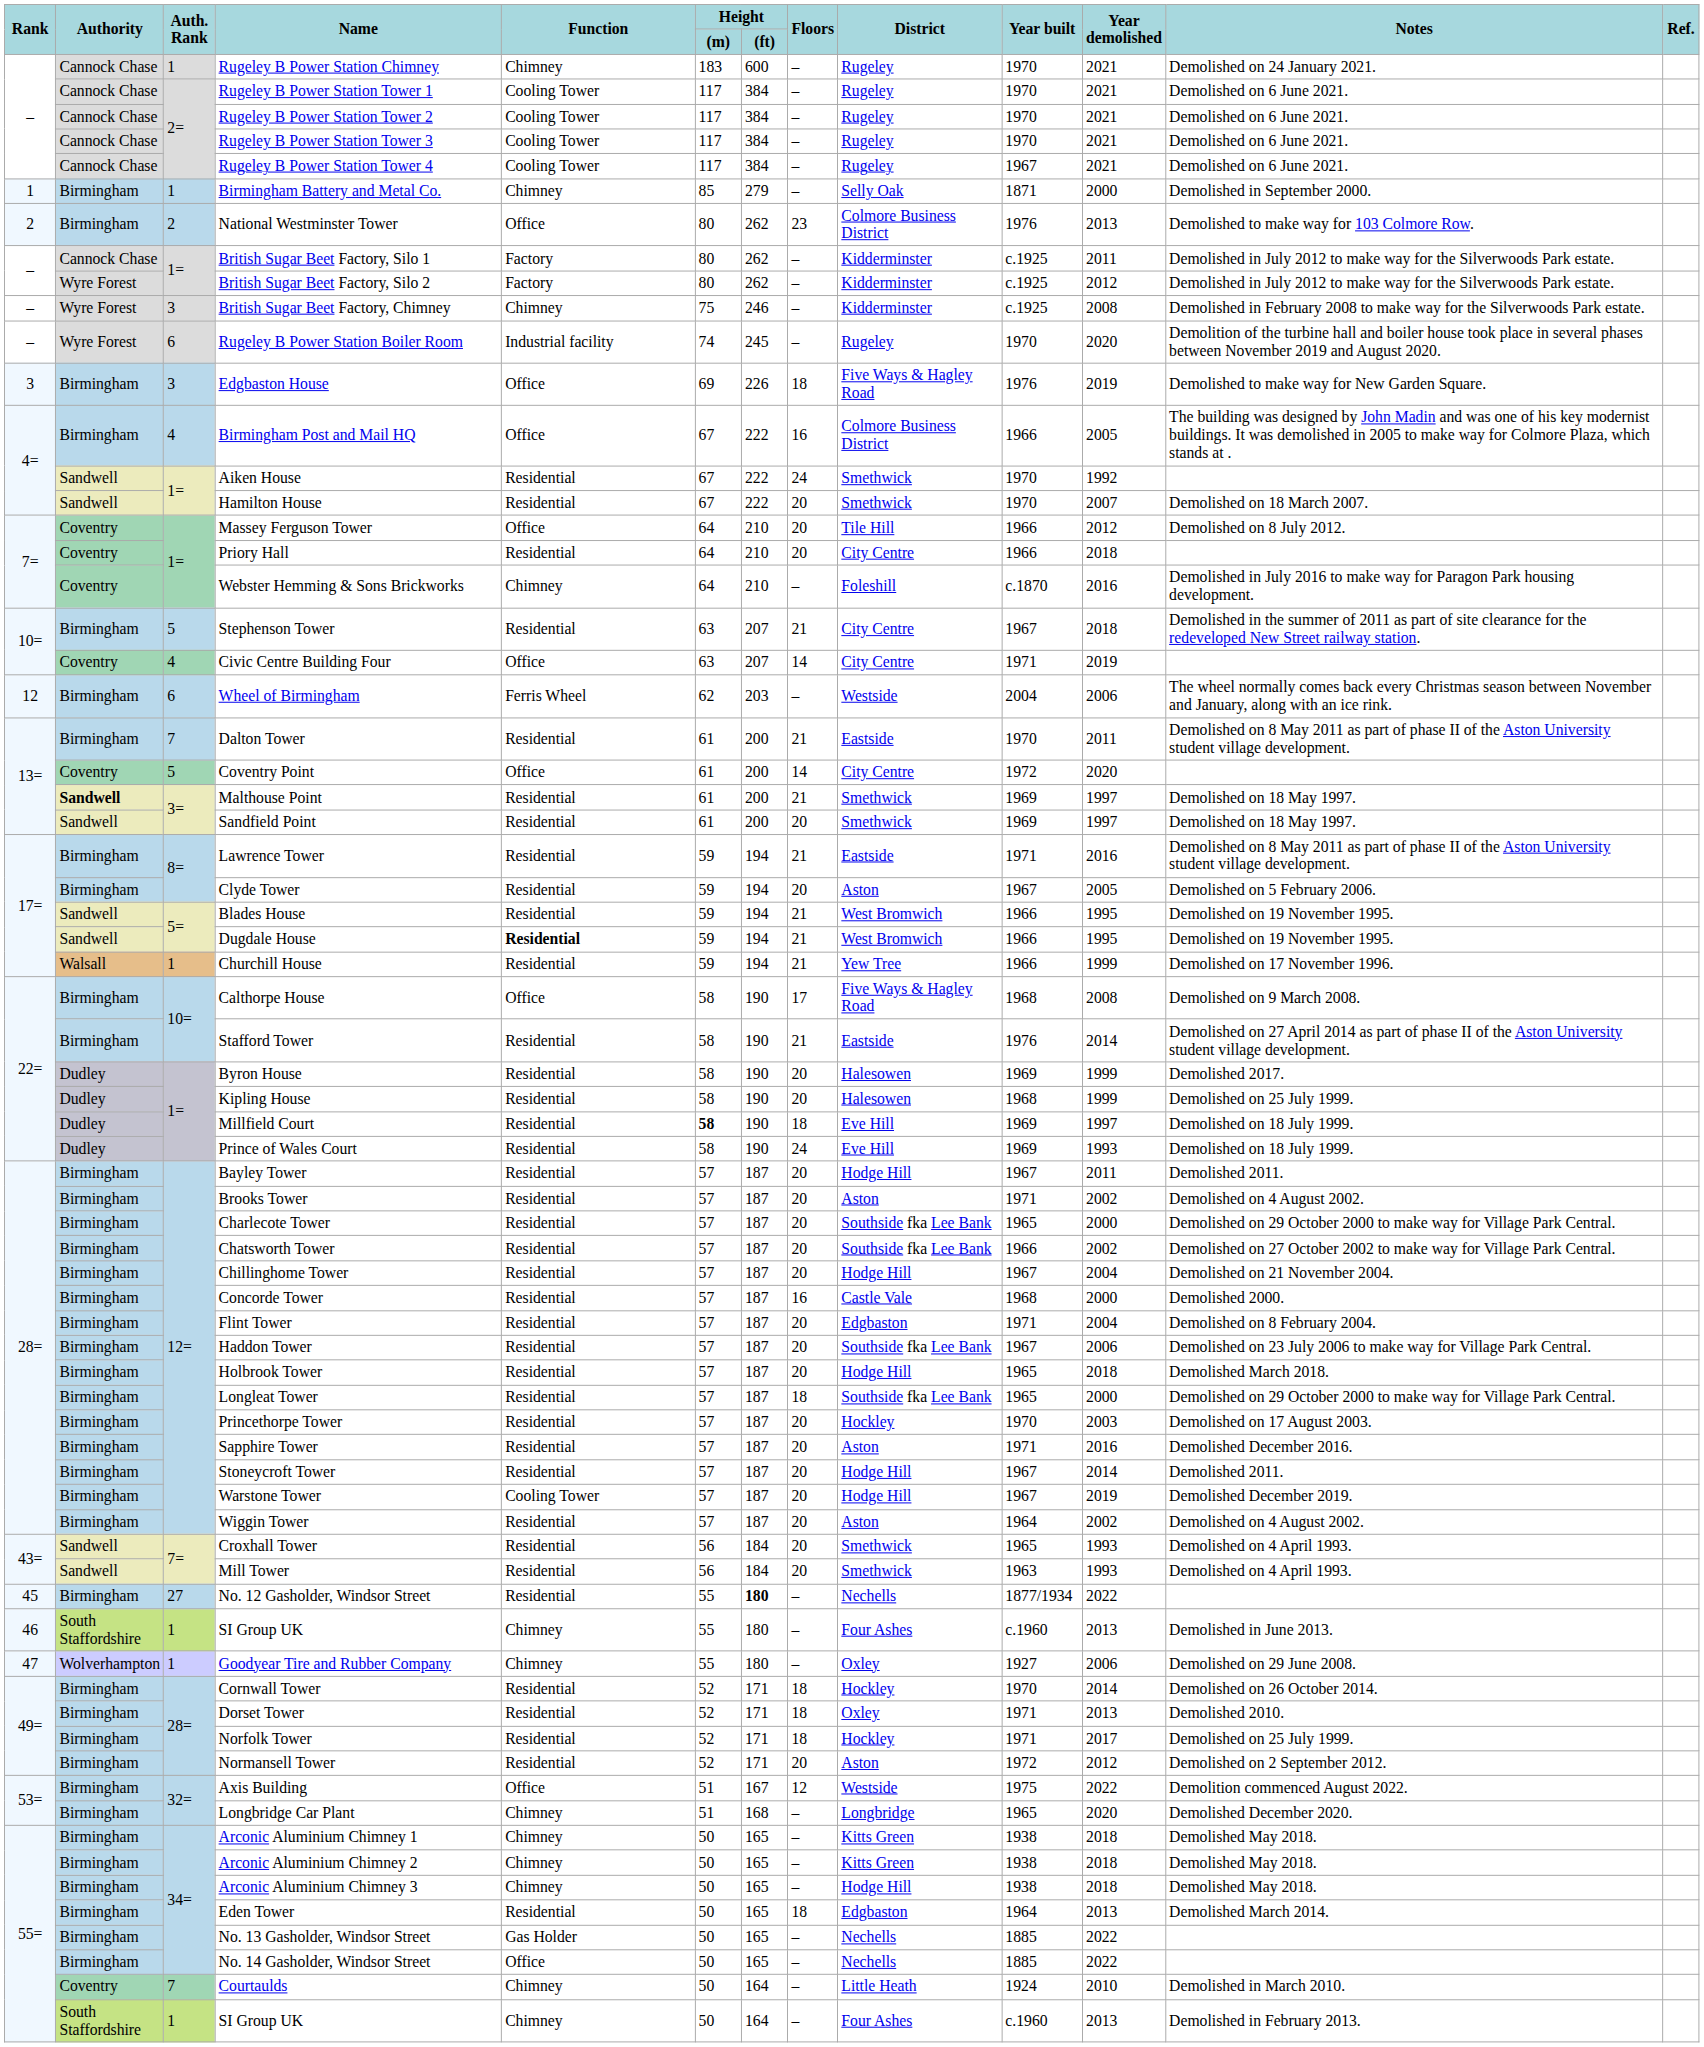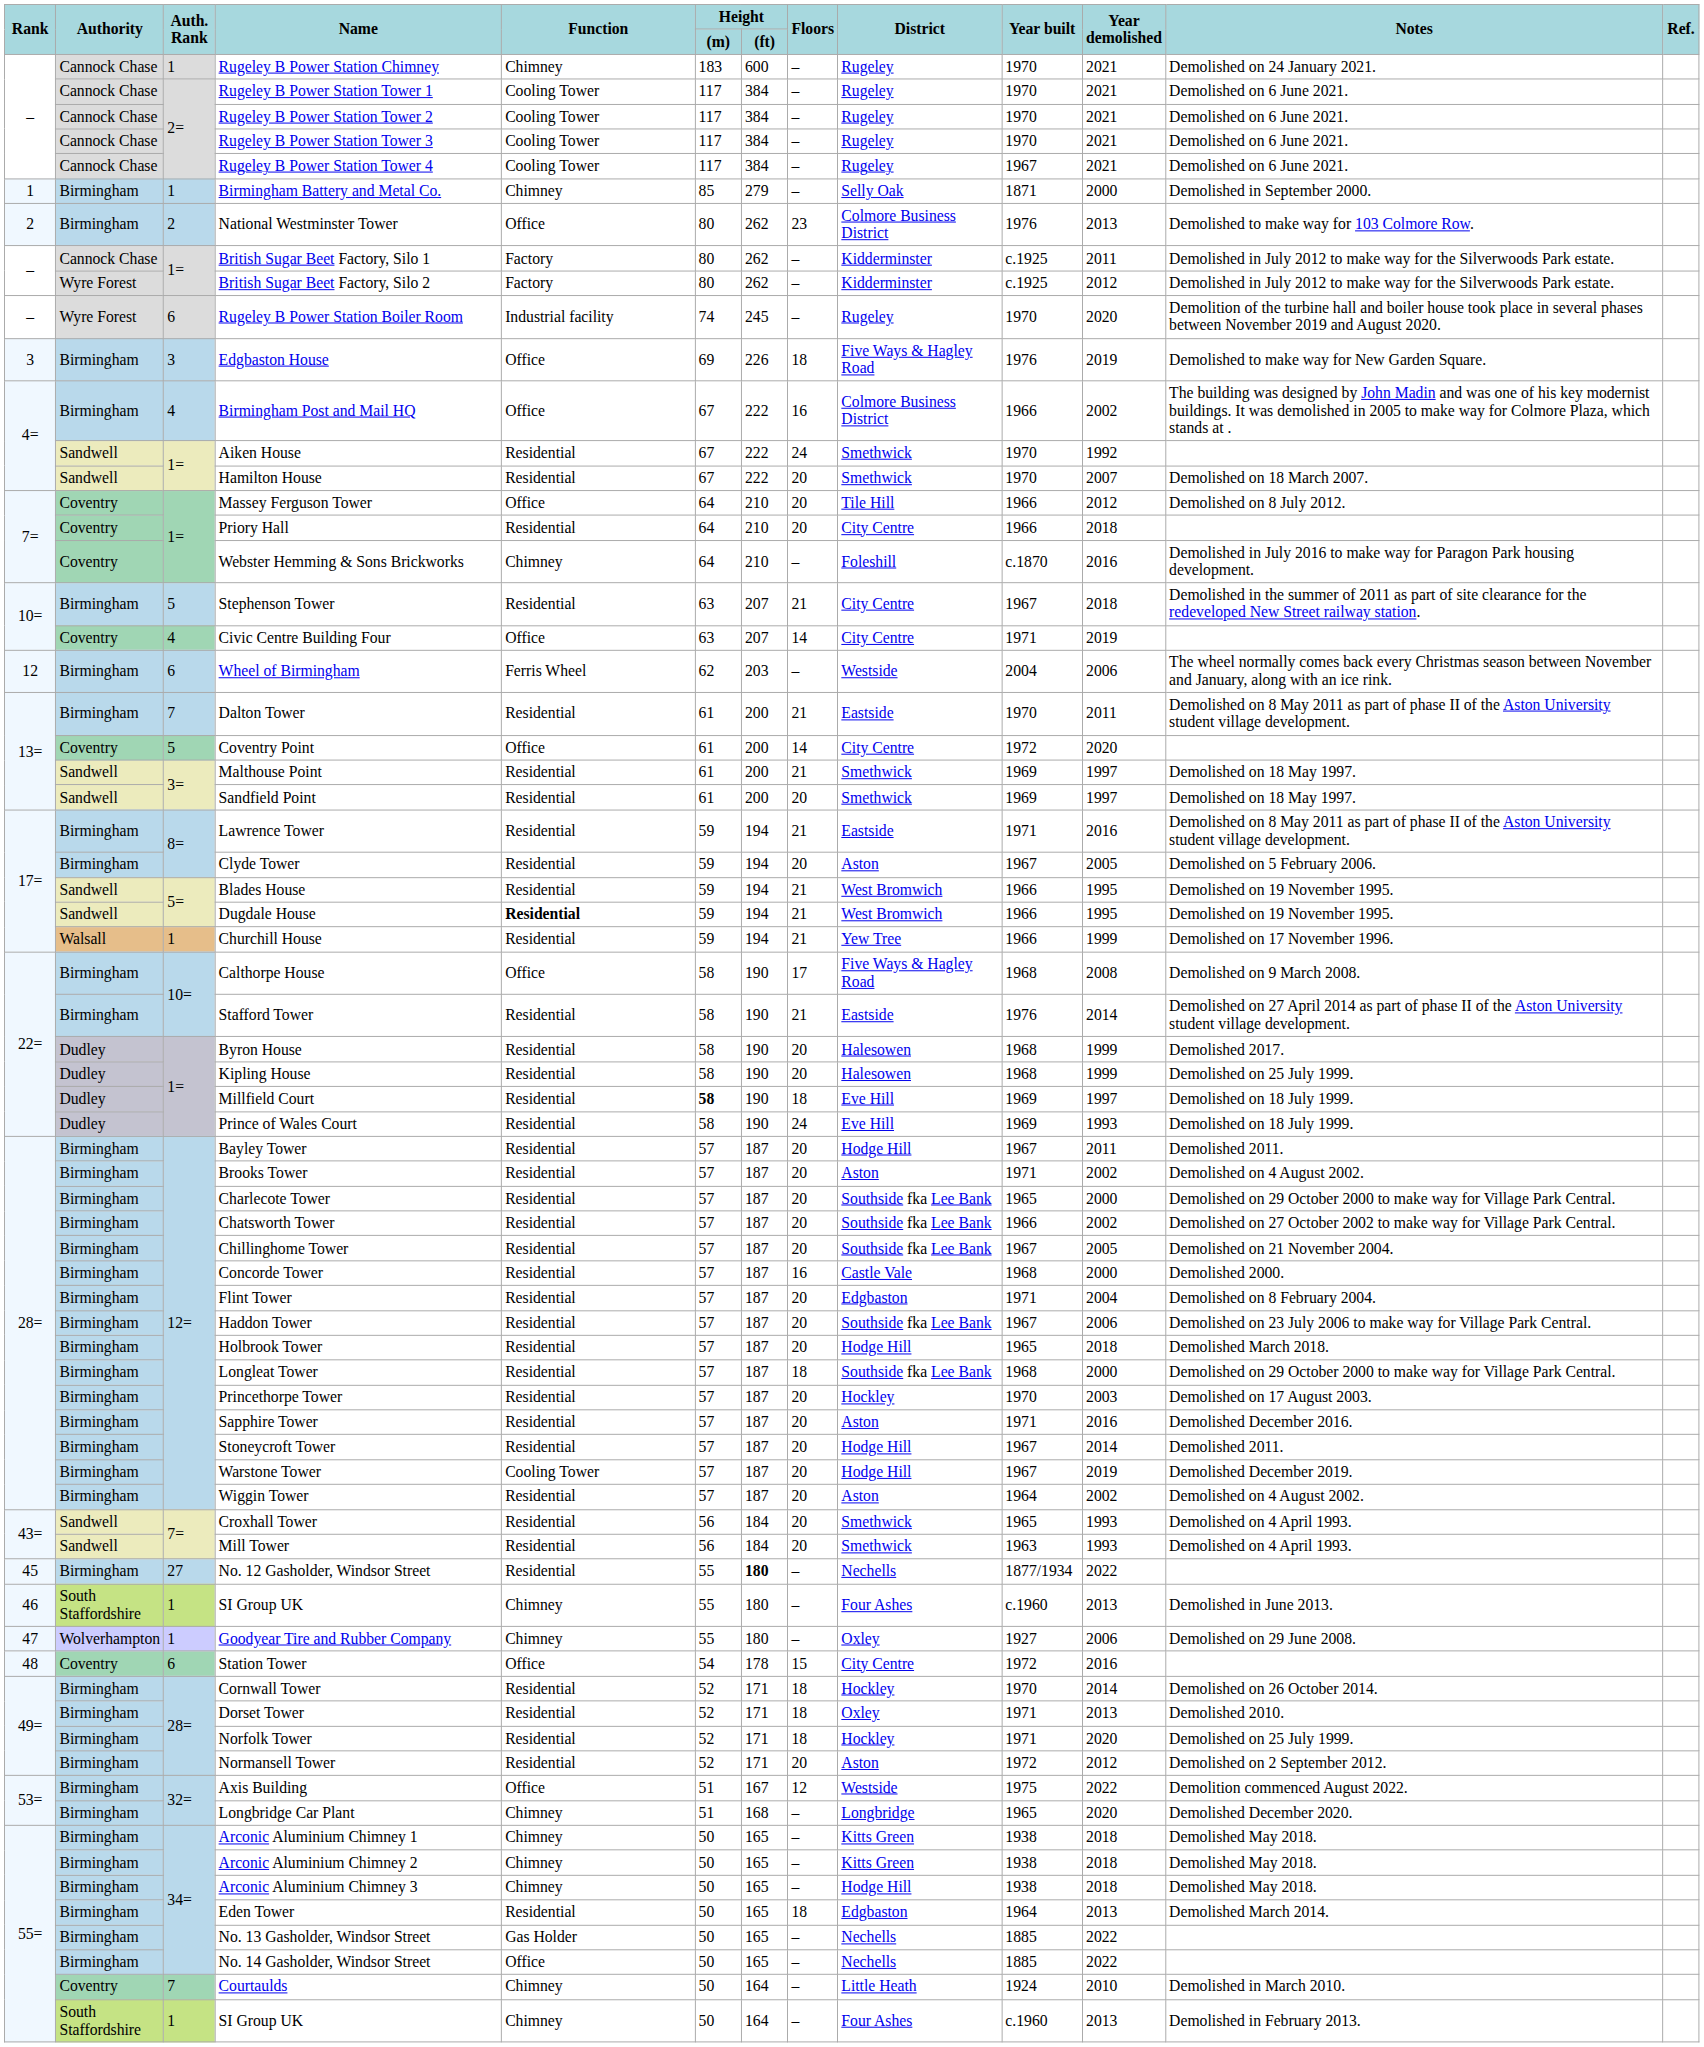- row: (30, 308)
(1102, 435) 2005 -> (1102, 410) 2002
(90, 797) bold -> (89, 772) normal
(1021, 1074) 1969 -> (1021, 1049) 1968
(876, 1273) Hodge Hill -> (916, 1248) Southside fka Lee Bank
(1102, 1273) 2004 -> (1102, 1248) 2005
(1021, 1397) 1965 -> (1021, 1372) 1968
+ row: (30, 1663)
(1102, 1738) 2017 -> (1102, 1738) 2020
